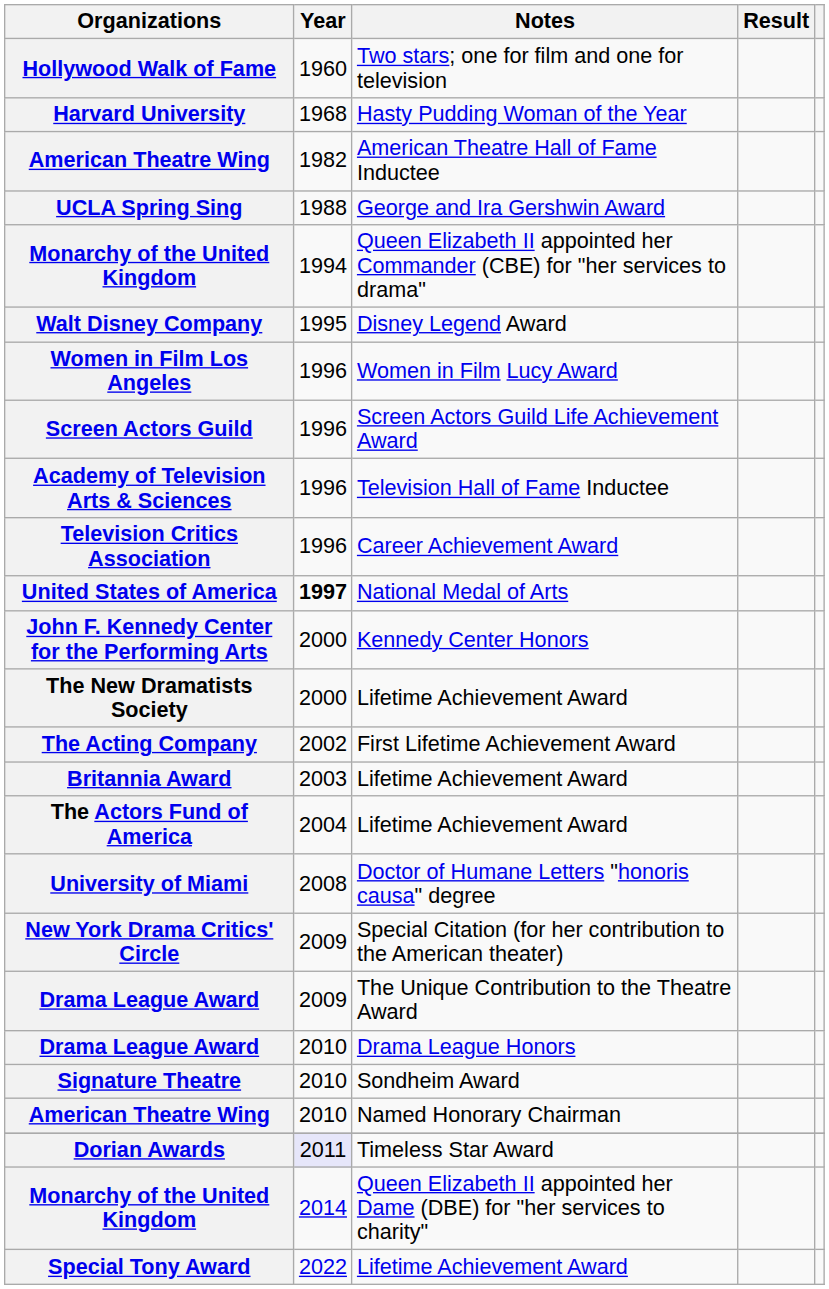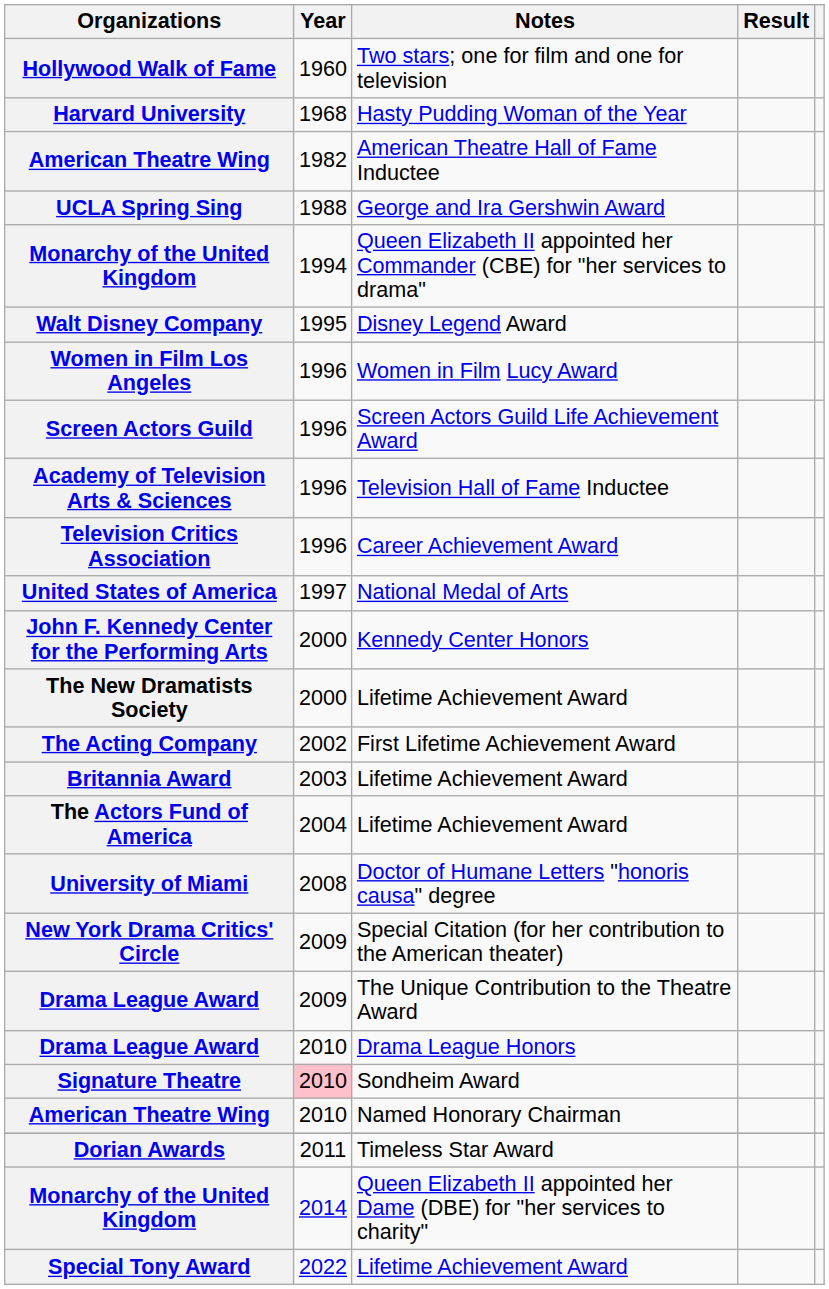(323, 592) bold -> (323, 592) normal
(323, 1081) no background -> (323, 1081) pink background
(323, 1149) lavender background -> (323, 1149) no background
